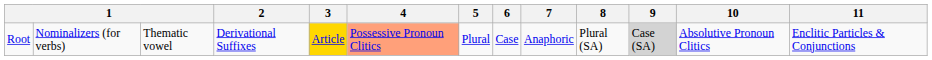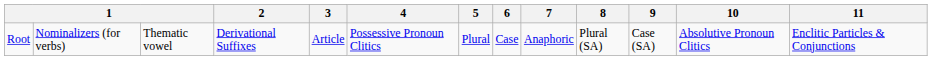(328, 39) gold background -> (328, 39) no background
(397, 39) lightsalmon background -> (397, 39) no background
(643, 39) lightgrey background -> (643, 39) no background
